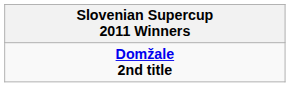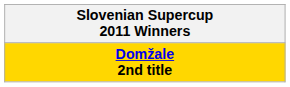(145, 62) no background -> (145, 62) gold background
